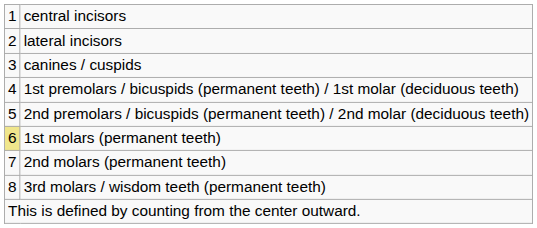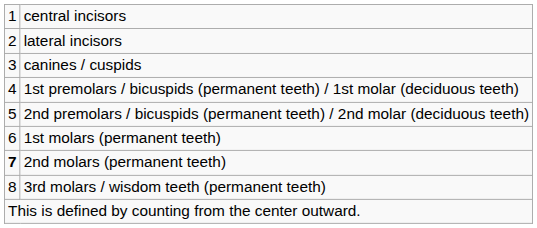(12, 138) khaki background -> (12, 138) no background
(12, 162) normal -> (12, 162) bold
